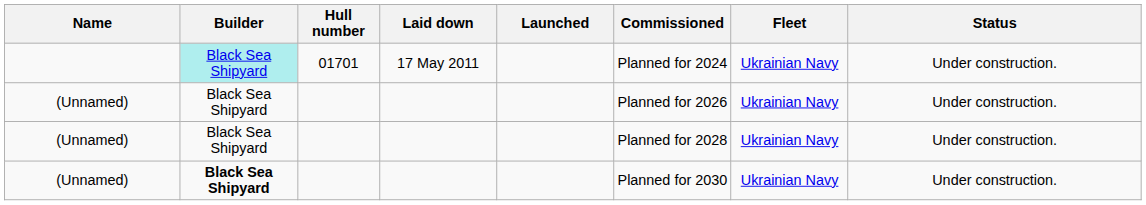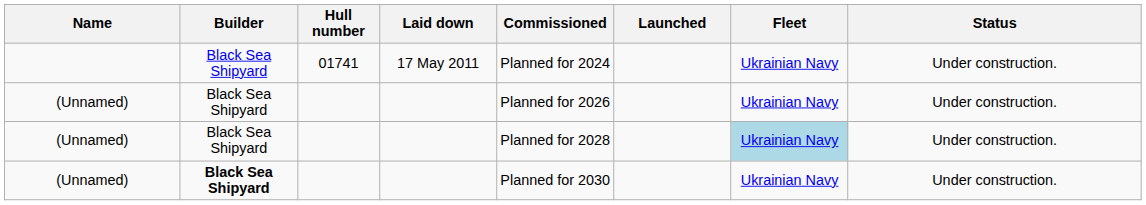columns swapped: (555, 24) <-> (672, 24)
(239, 63) paleturquoise background -> (239, 63) no background
(338, 63) 01701 -> (338, 63) 01741
(790, 141) no background -> (790, 141) lightblue background
